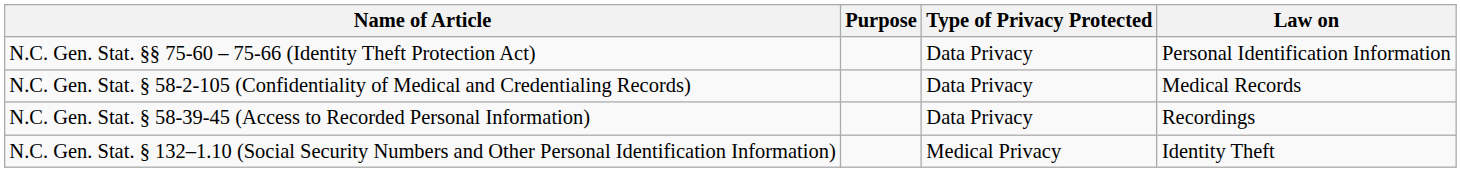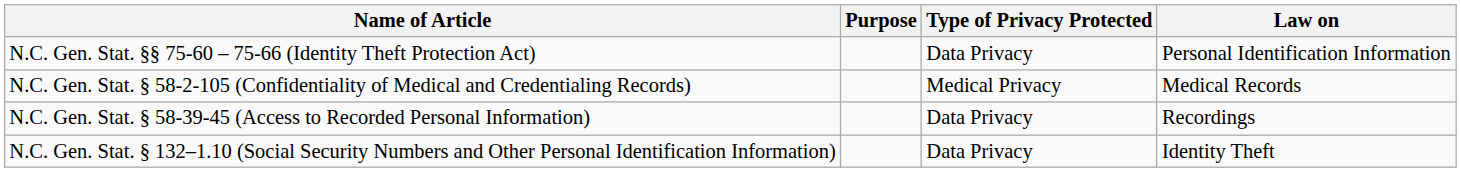(980, 85) Data Privacy -> (994, 85) Medical Privacy
(994, 150) Medical Privacy -> (980, 150) Data Privacy
